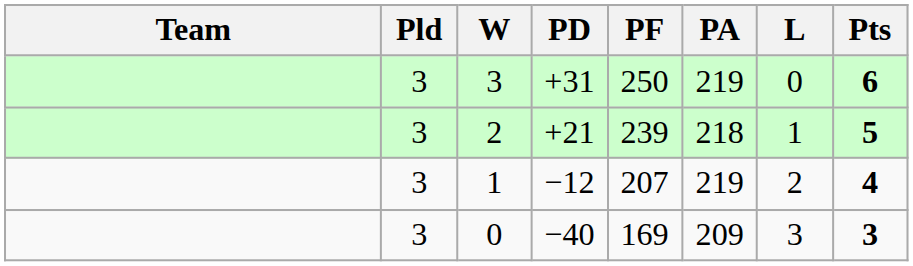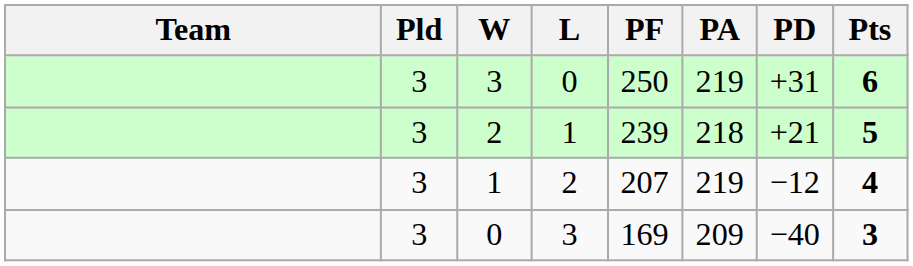columns swapped: (795, 30) <-> (569, 30)
